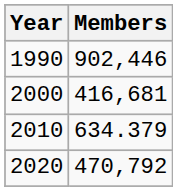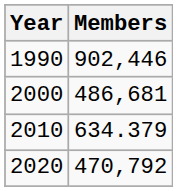(121, 95) 416,681 -> (121, 95) 486,681
